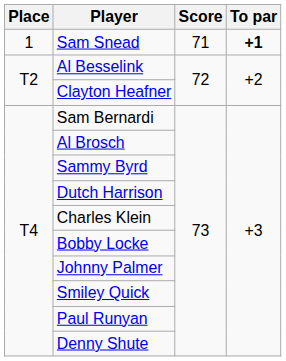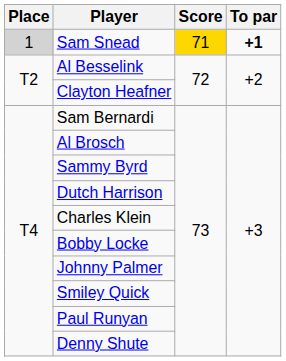(29, 42) no background -> (29, 42) lightgrey background
(201, 42) no background -> (201, 42) gold background
